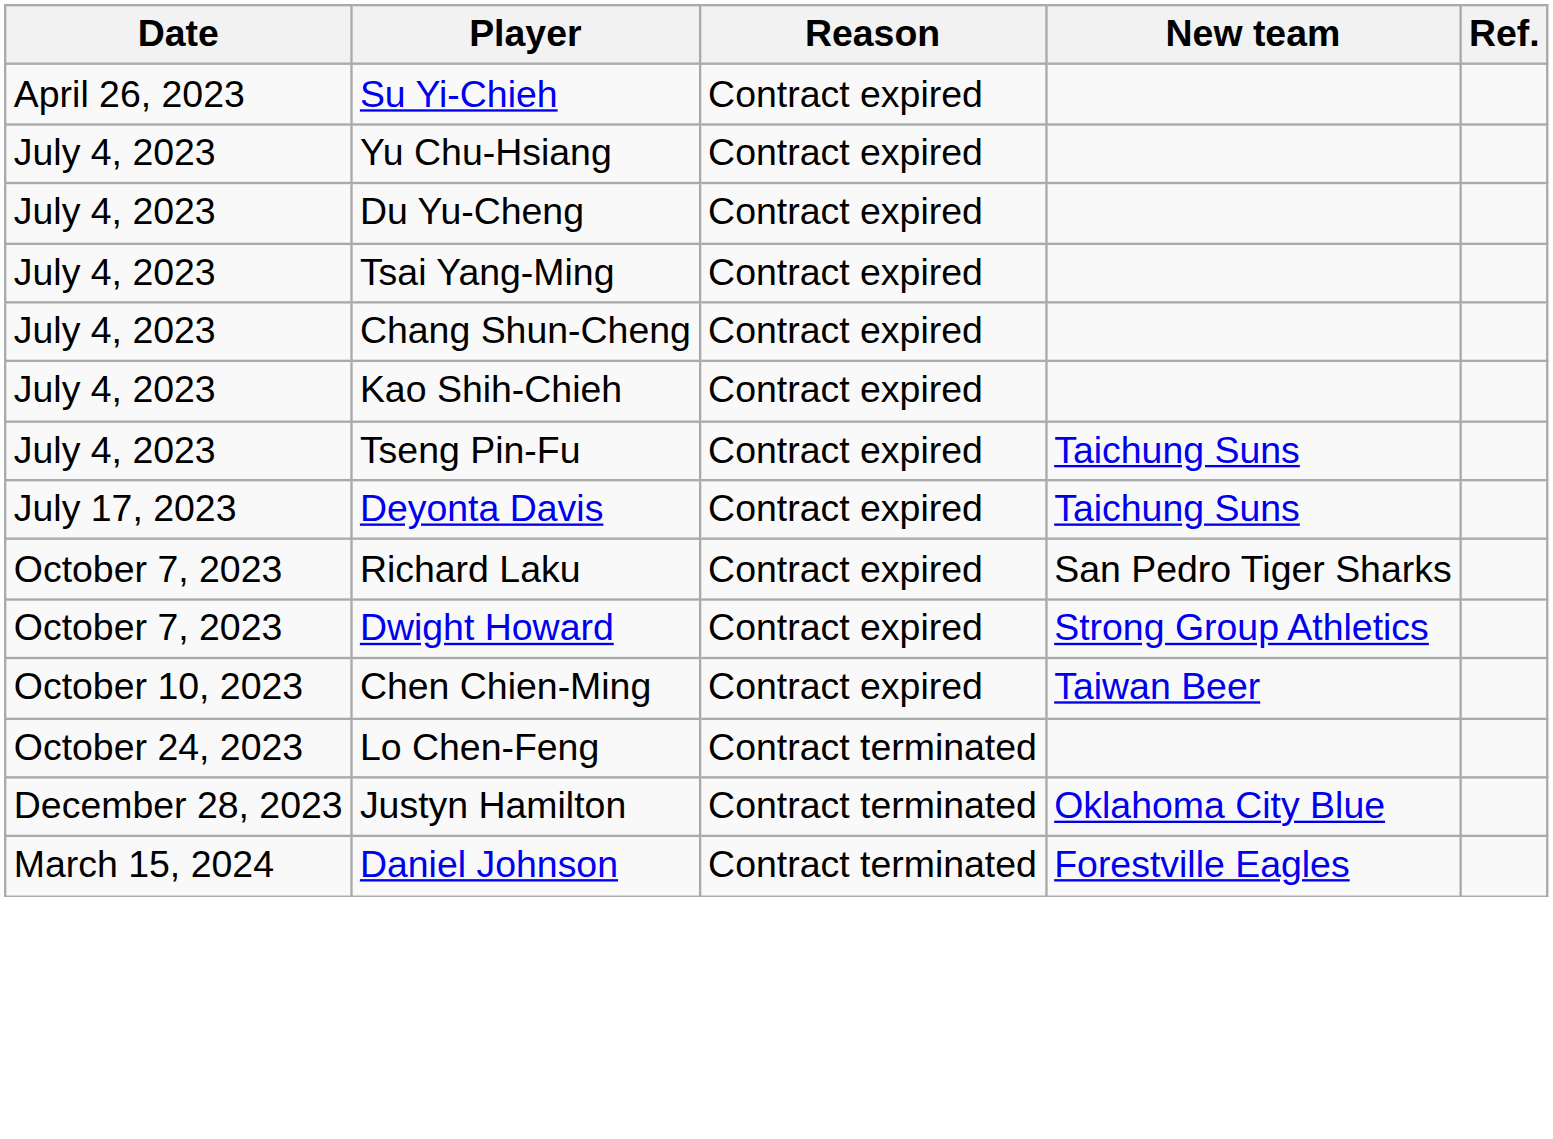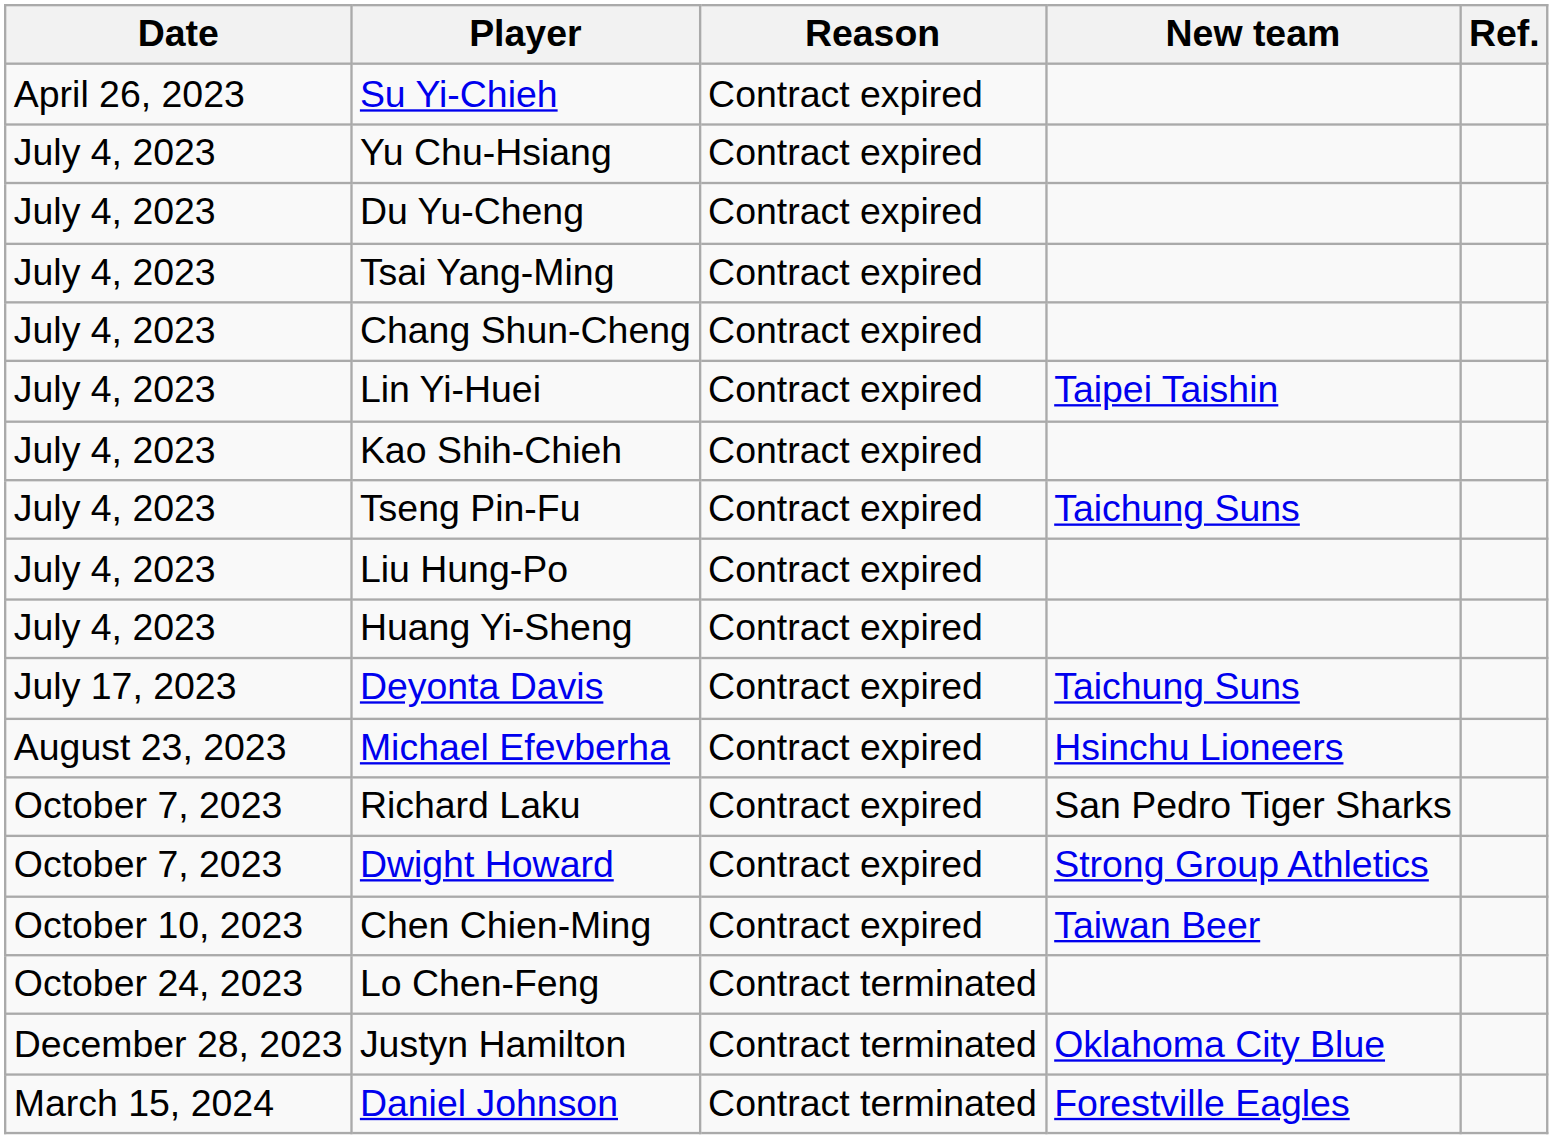+ row: (450, 390)
+ row: (464, 568)
+ row: (496, 627)
+ row: (515, 746)
